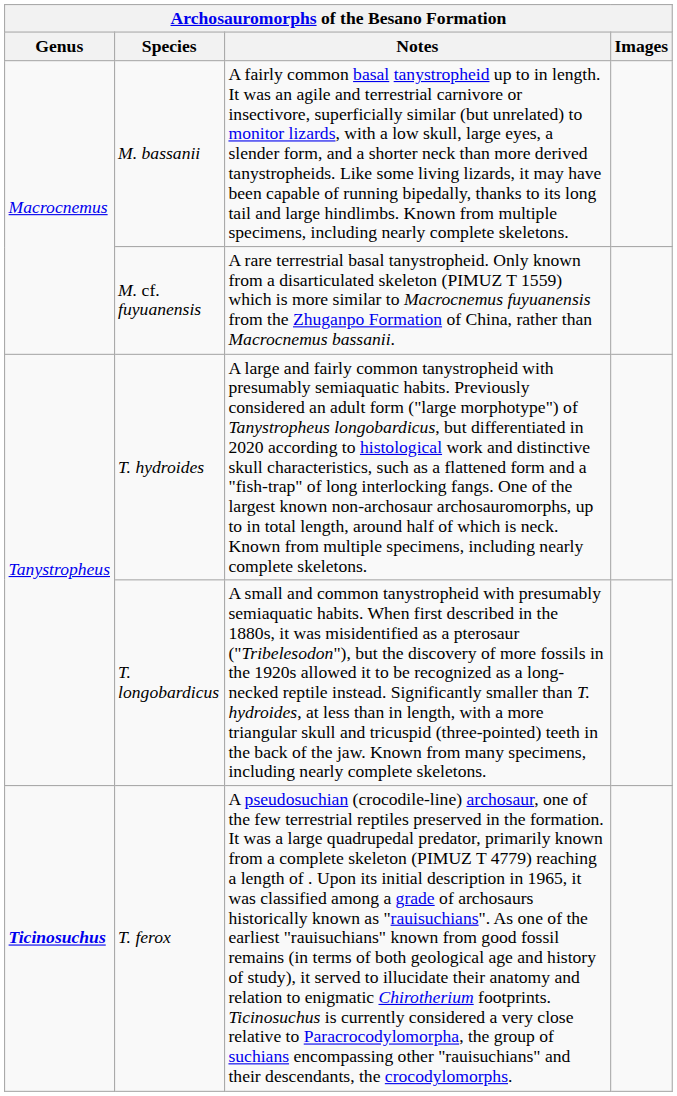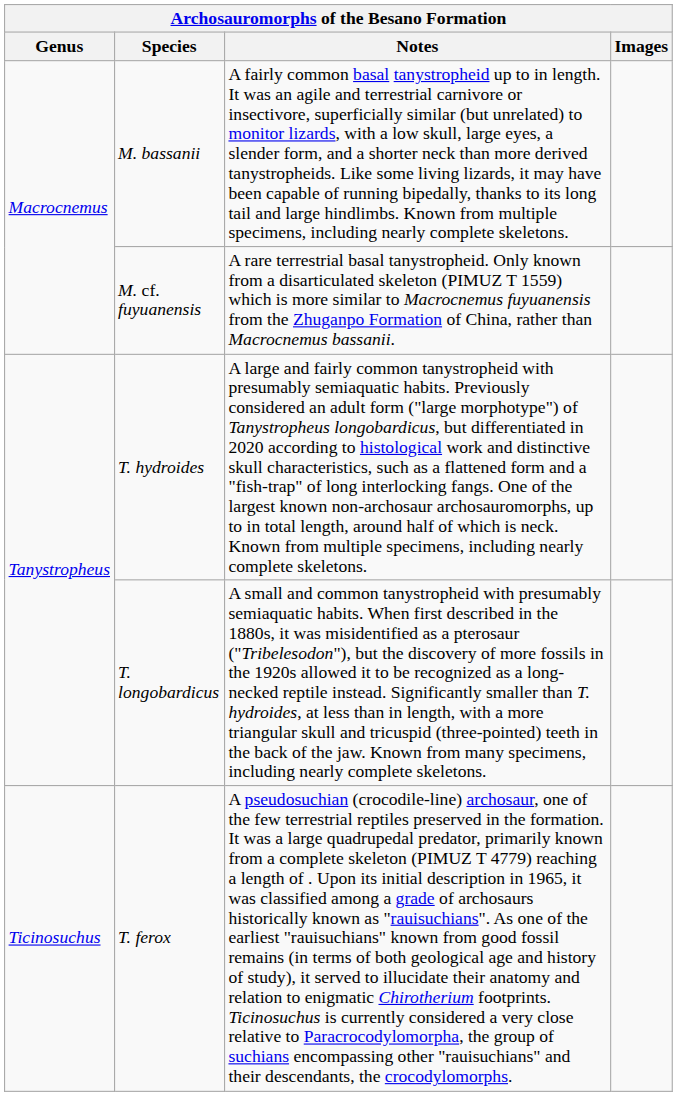(57, 938) bold -> (55, 938) normal
